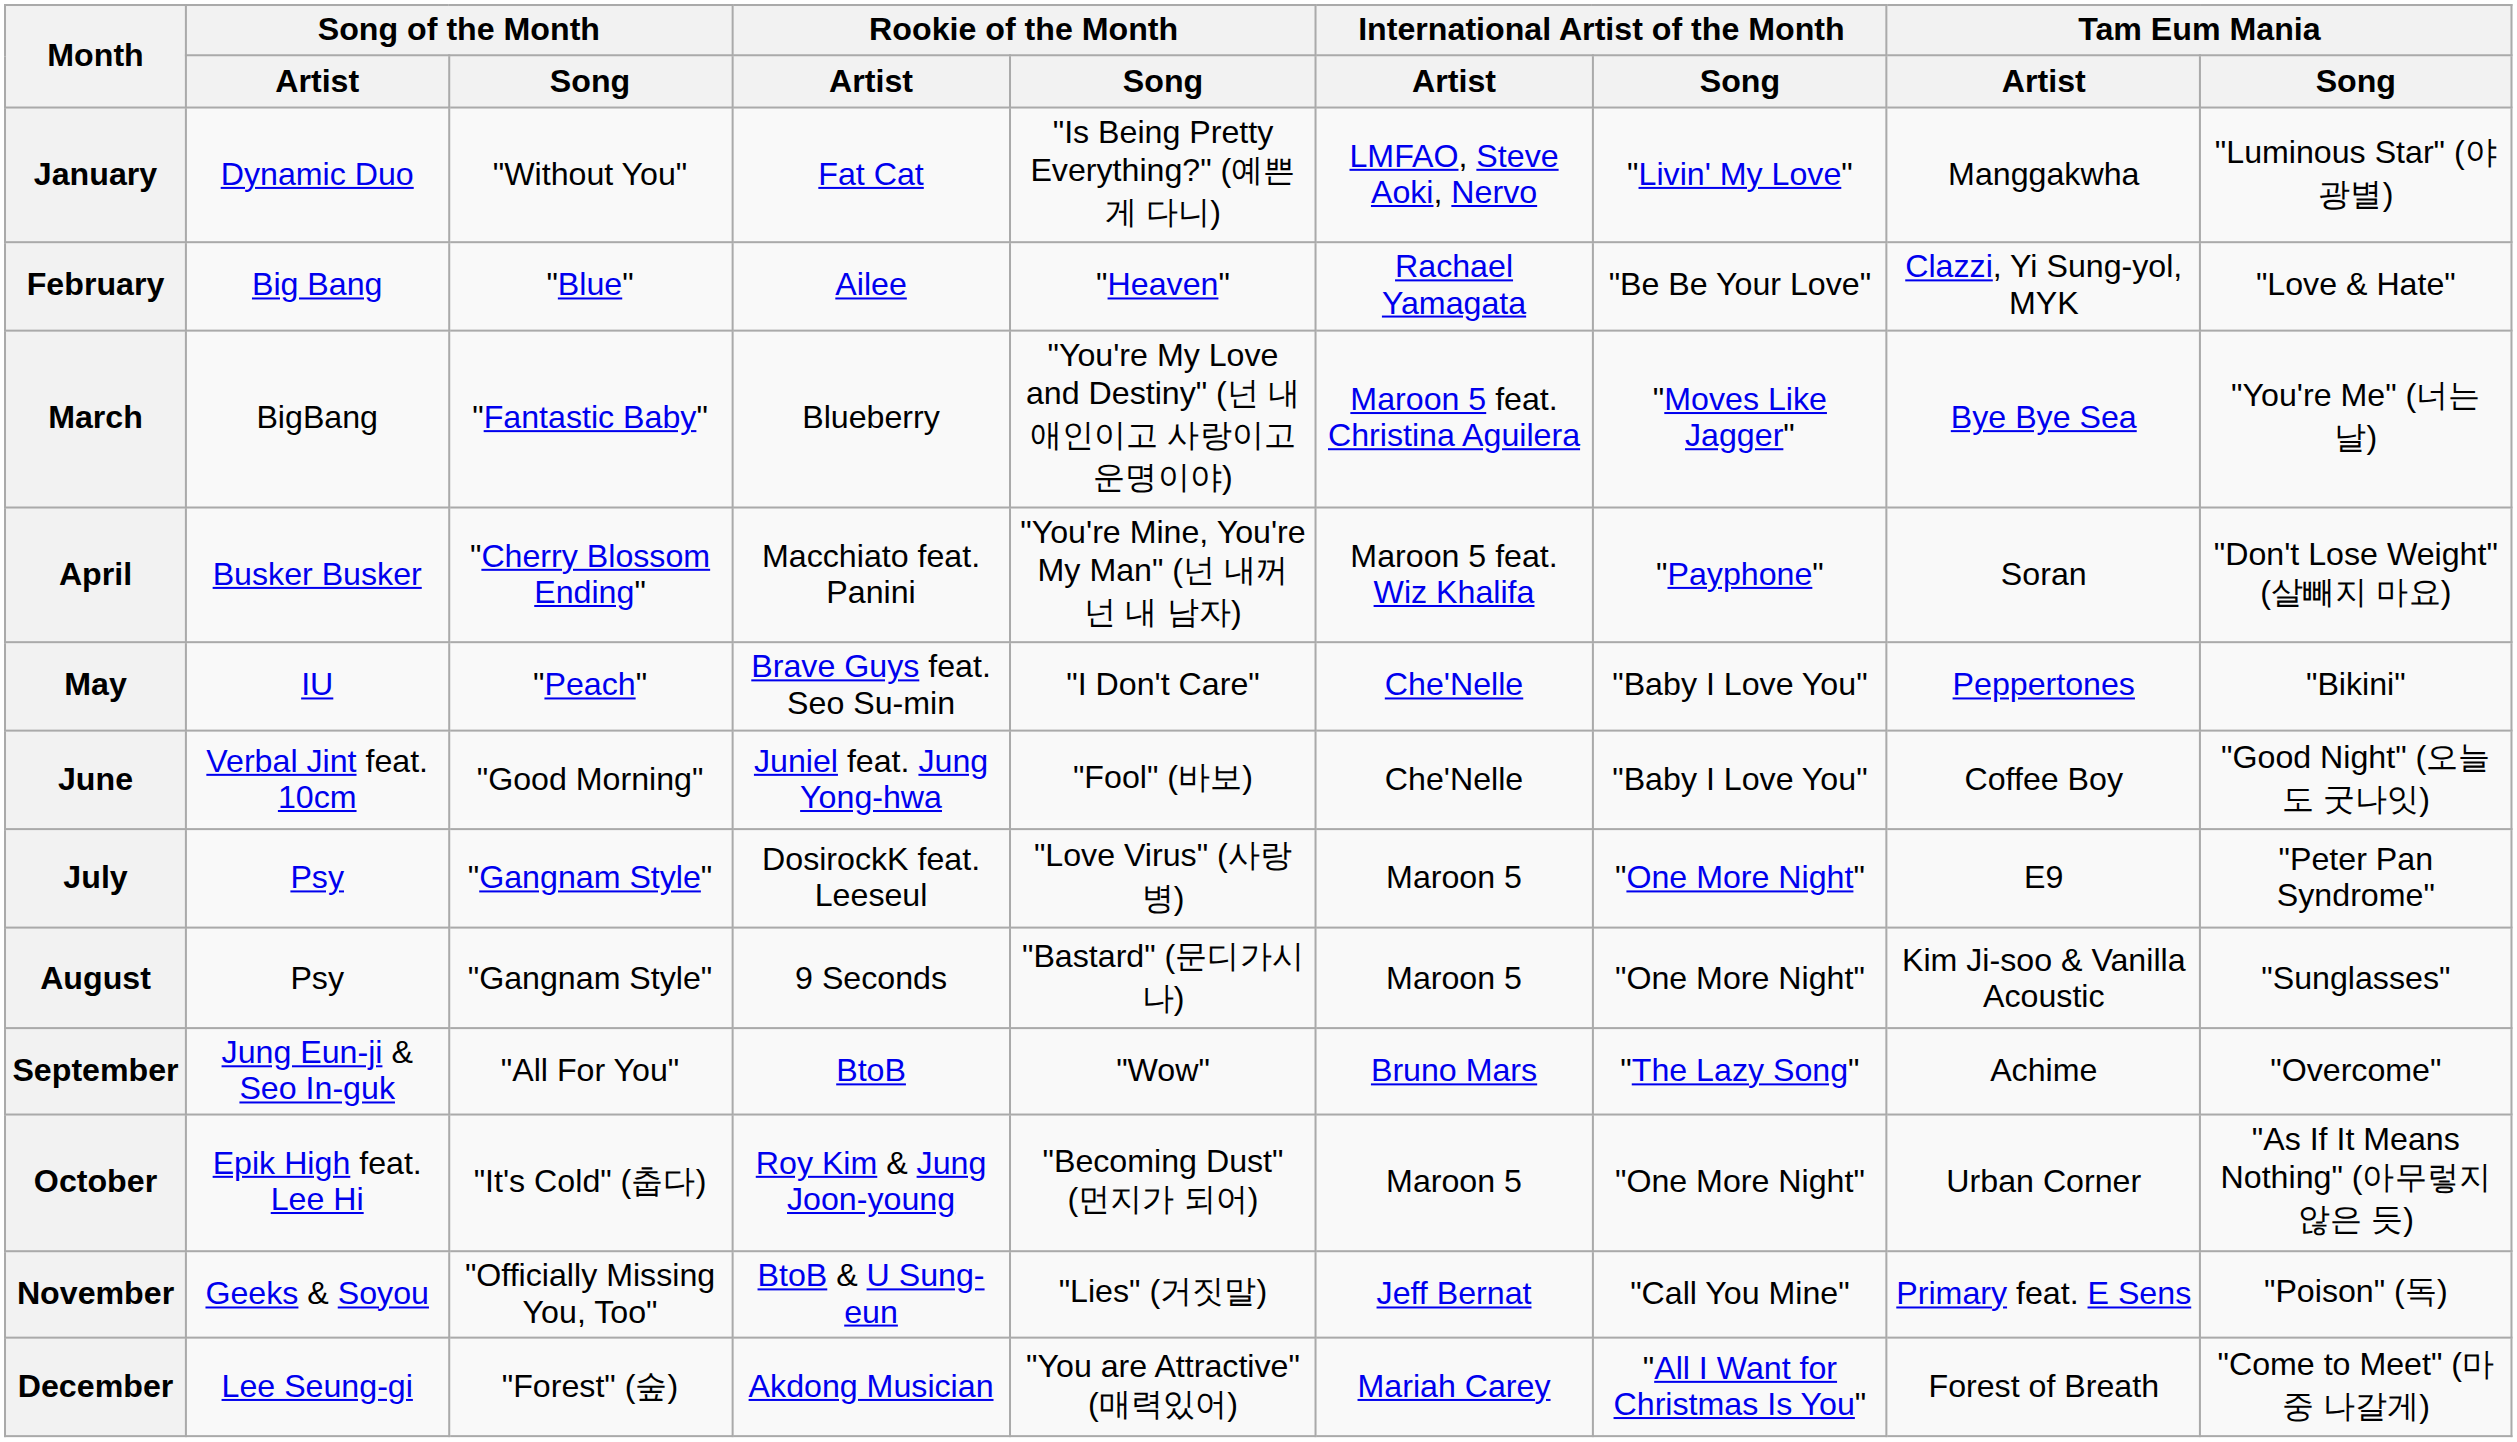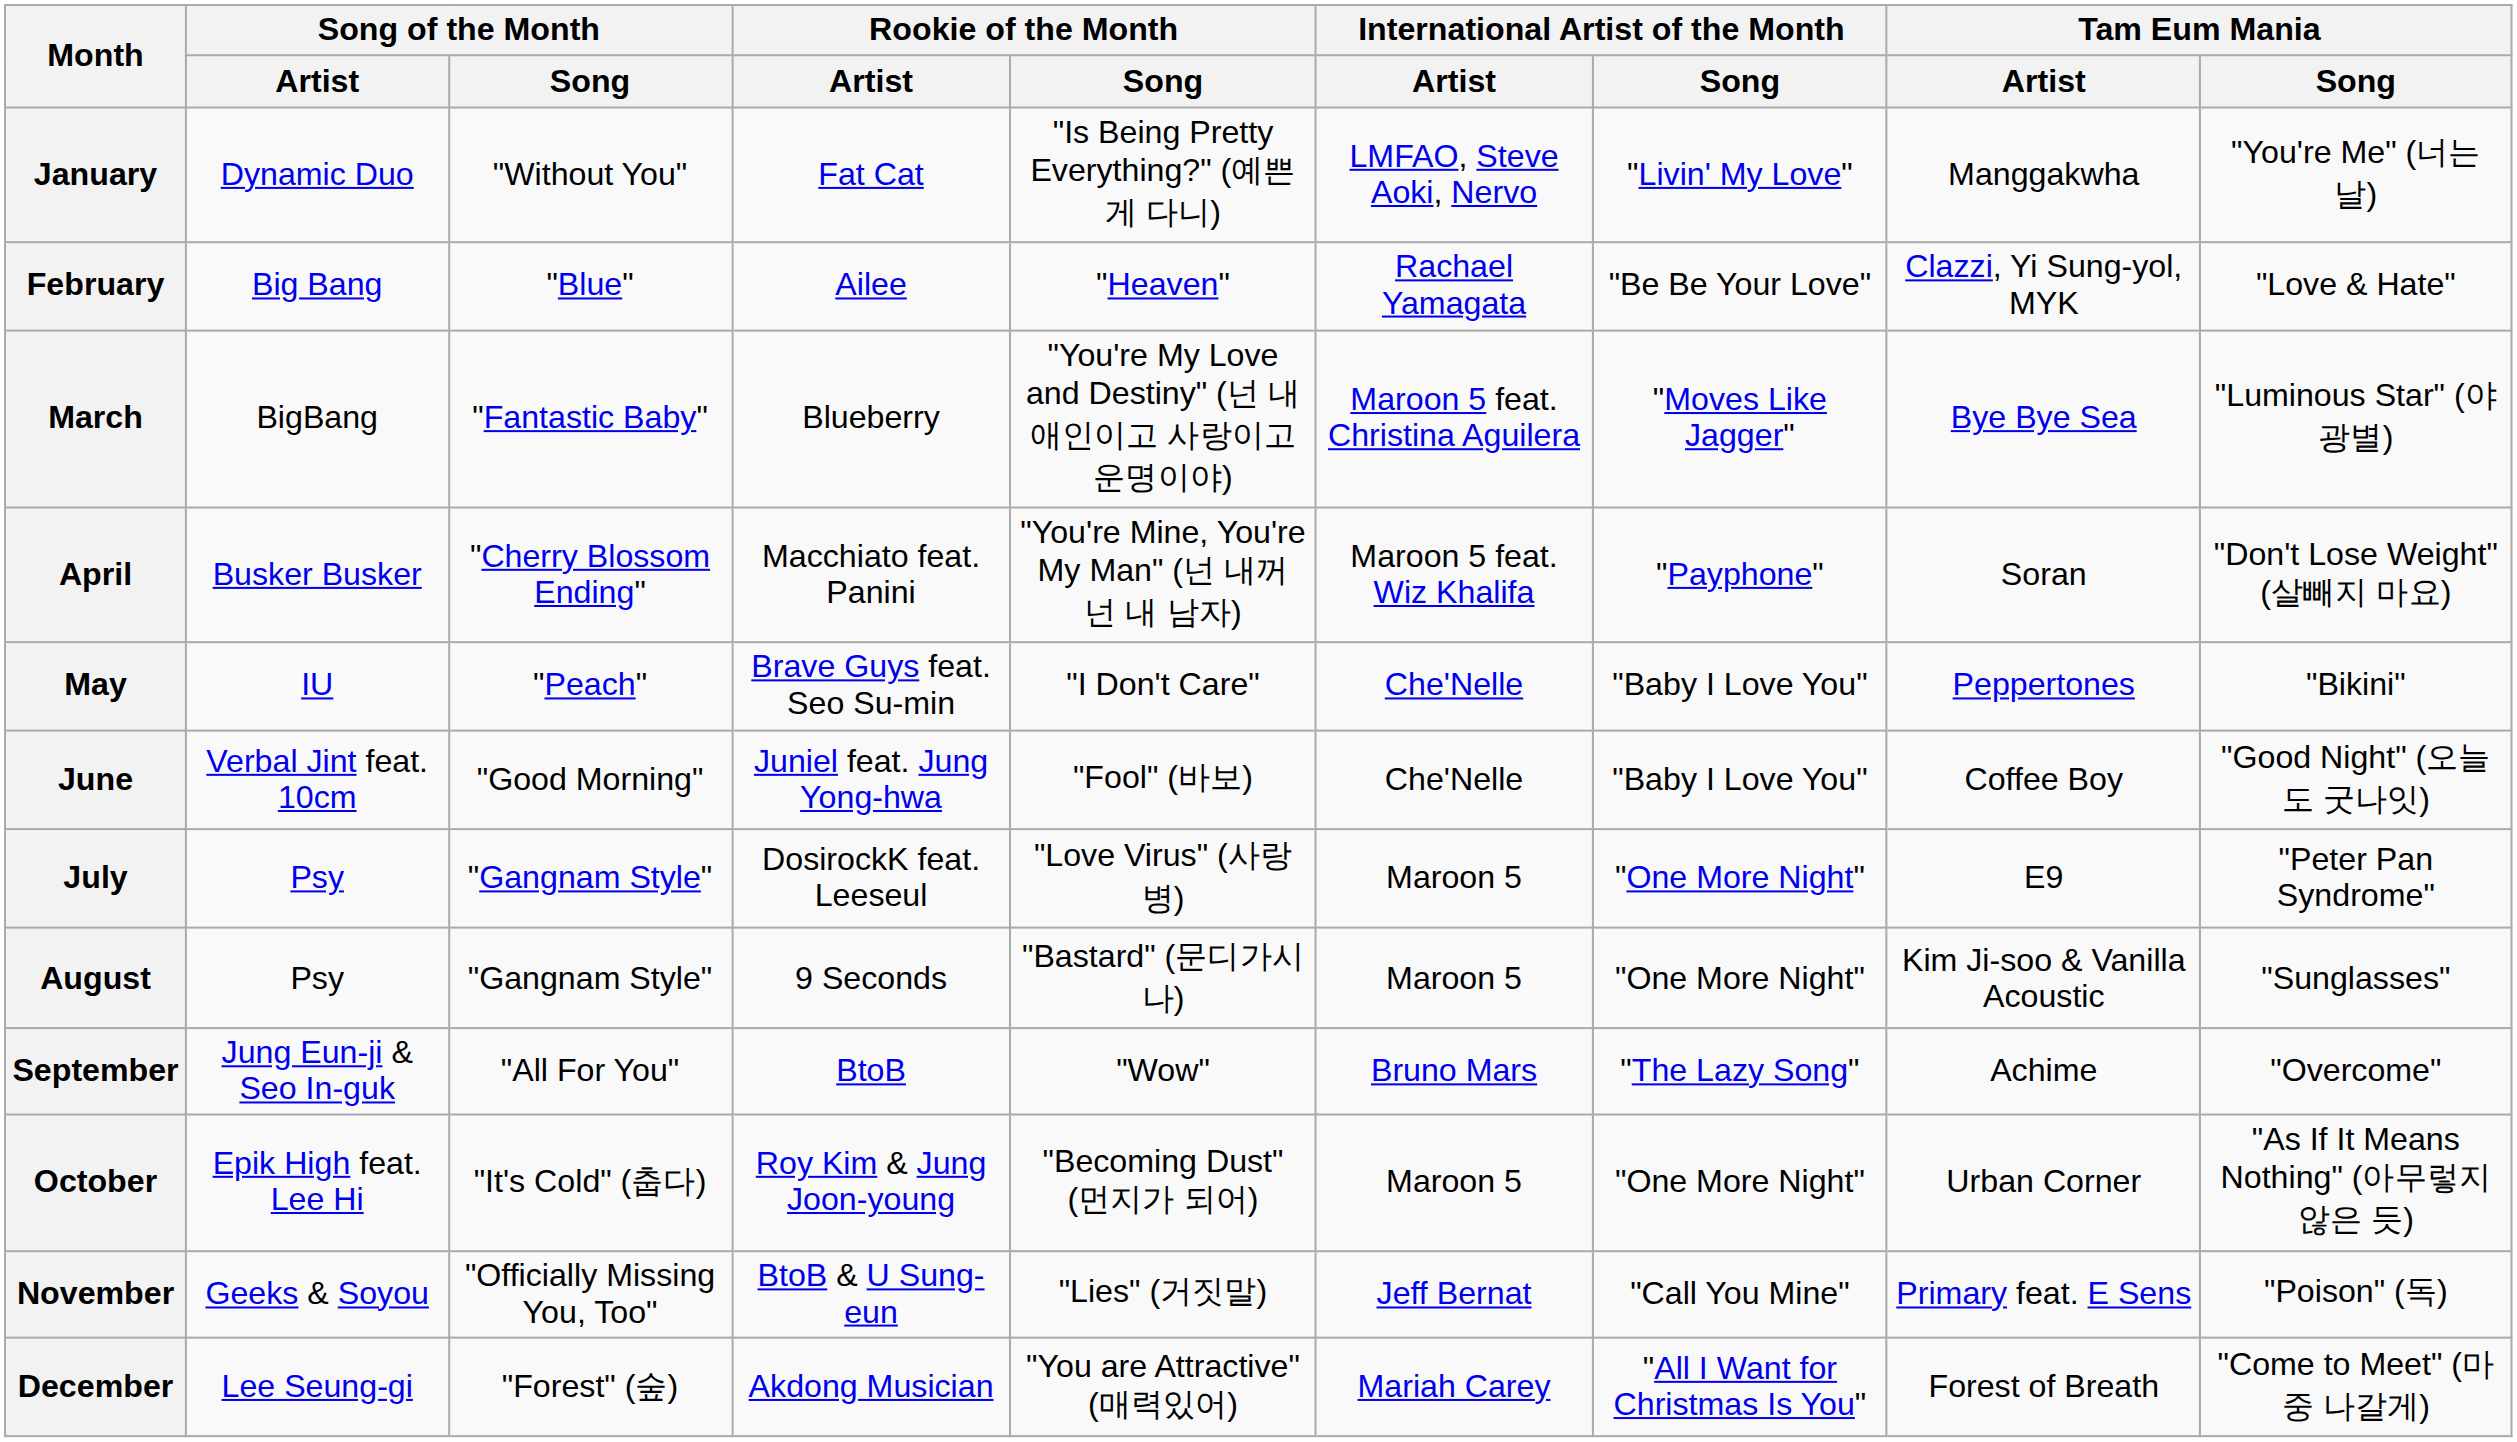(2356, 173) "Luminous Star" (야광별) -> (2356, 173) "You're Me" (너는 날)
(2356, 416) "You're Me" (너는 날) -> (2356, 416) "Luminous Star" (야광별)
